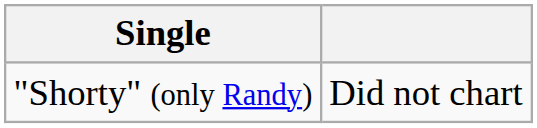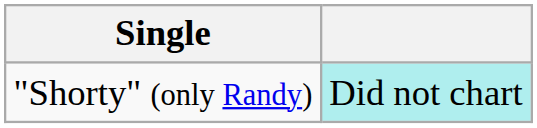(426, 91) no background -> (426, 91) paleturquoise background
